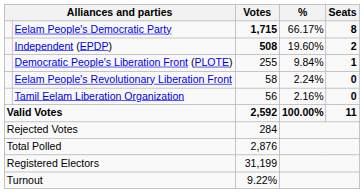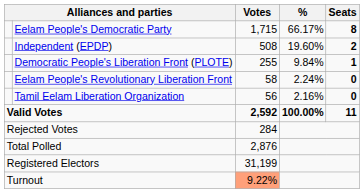(264, 29) bold -> (264, 29) normal
(268, 46) bold -> (268, 46) normal
(262, 180) no background -> (262, 180) lightsalmon background
